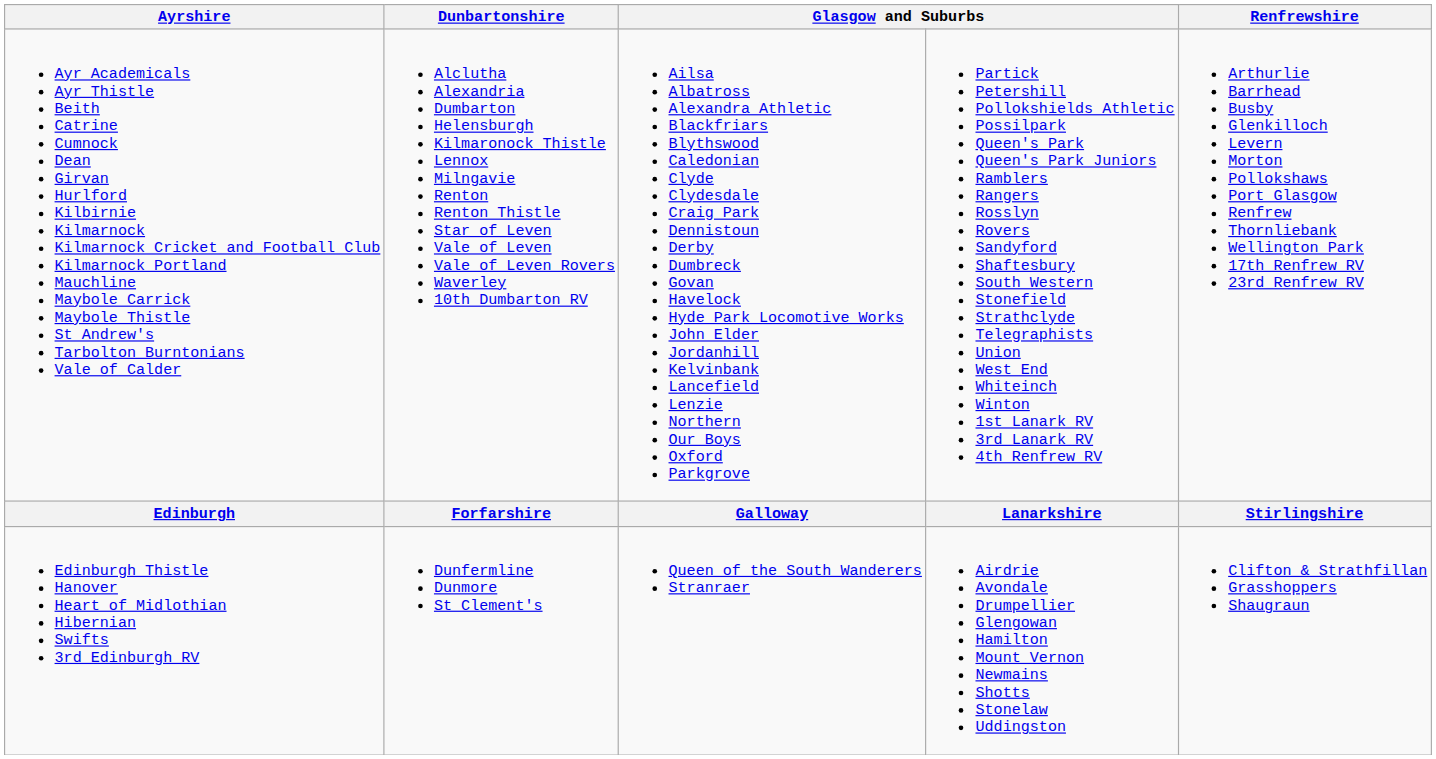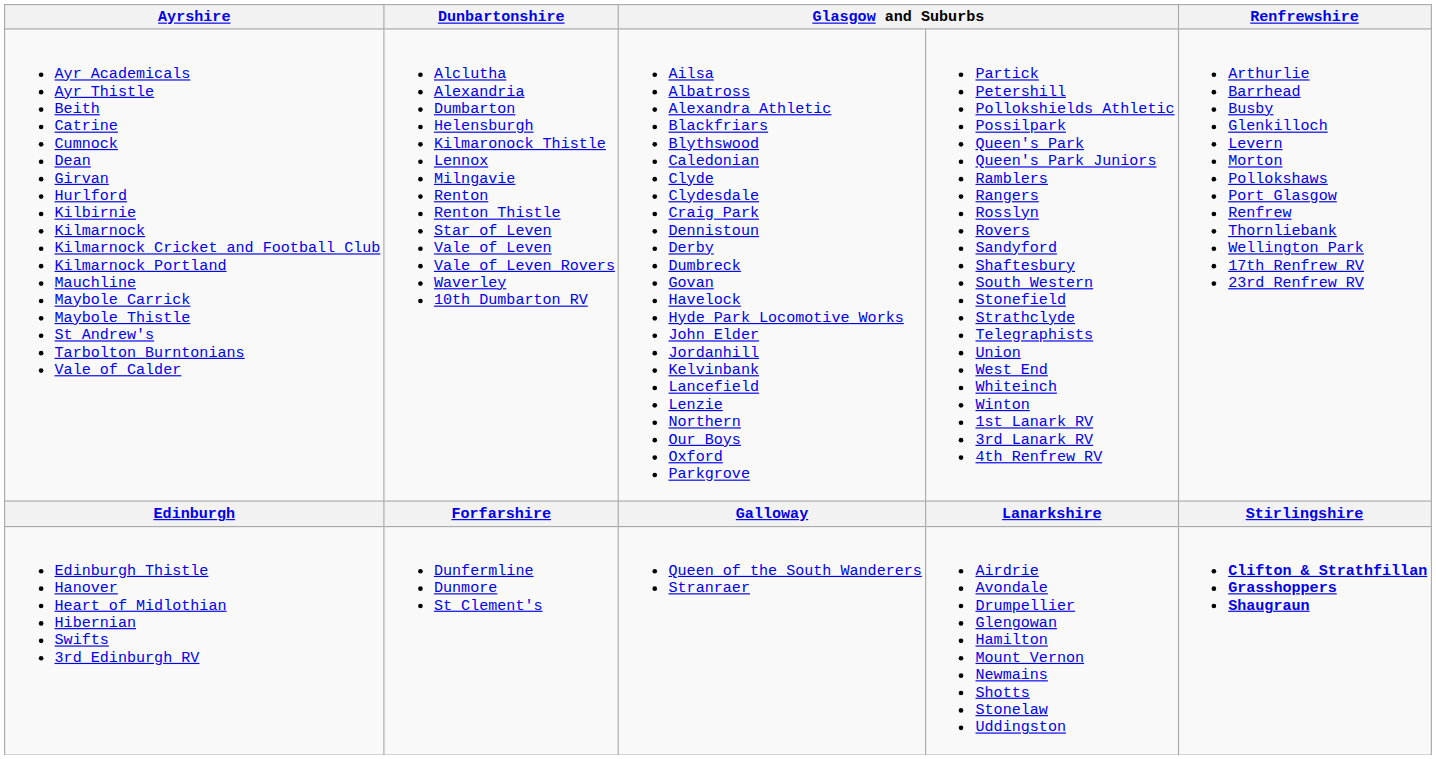(1305, 588) normal -> (1305, 588) bold
